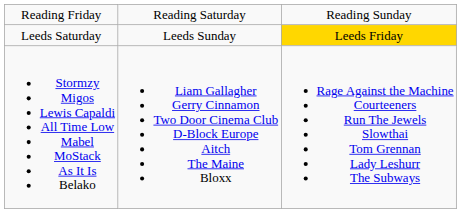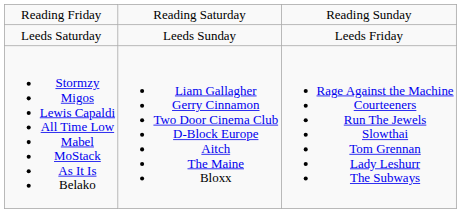(369, 35) gold background -> (369, 35) no background
